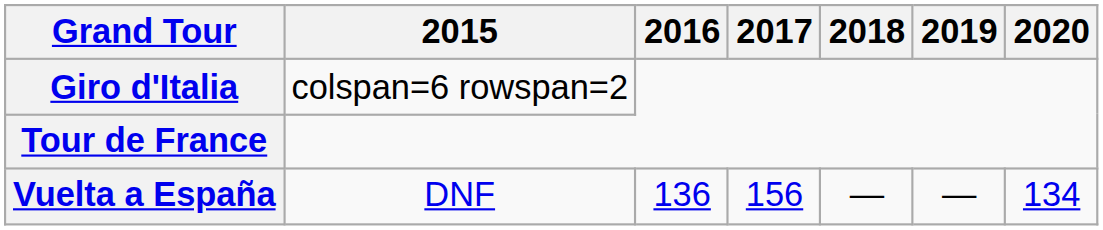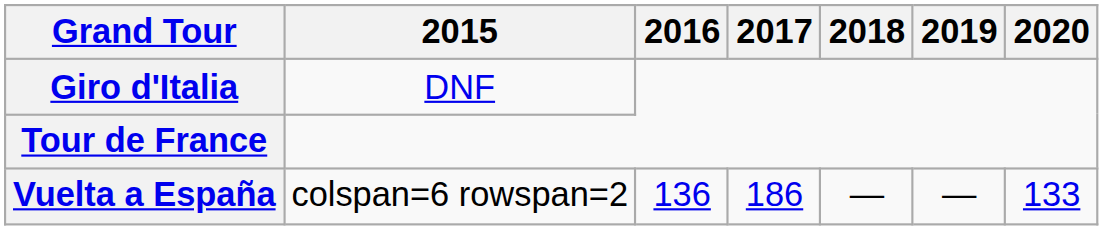(460, 86) colspan=6 rowspan=2 -> (460, 86) DNF
(460, 195) DNF -> (460, 195) colspan=6 rowspan=2
(775, 195) 156 -> (775, 195) 186
(1052, 195) 134 -> (1052, 195) 133
